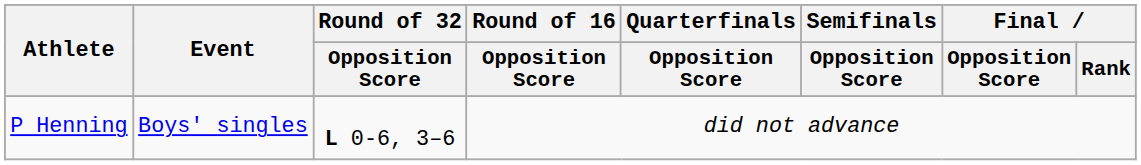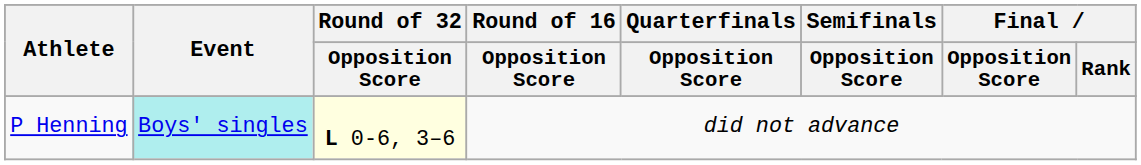(223, 127) no background -> (223, 127) paleturquoise background
(390, 140) no background -> (390, 140) lightyellow background
